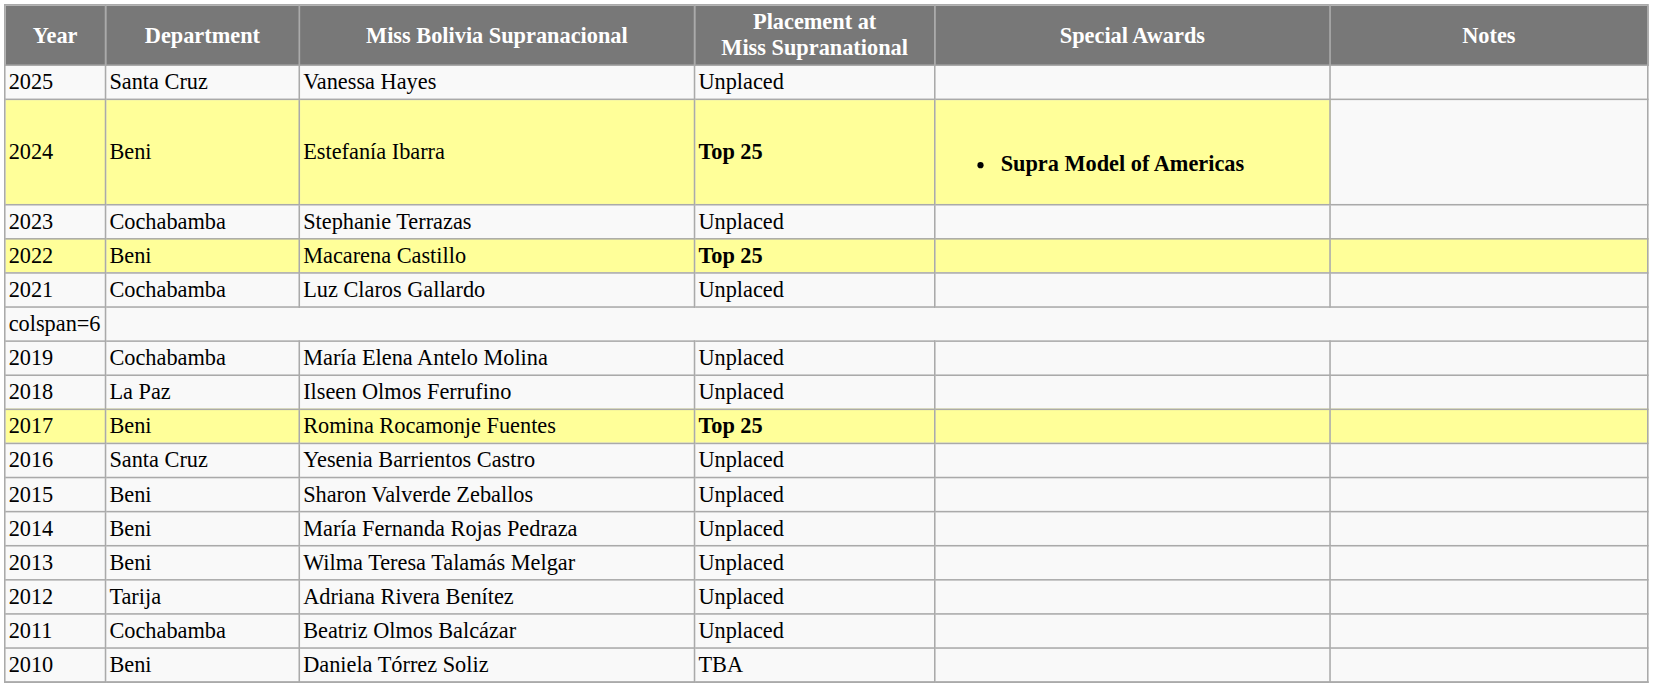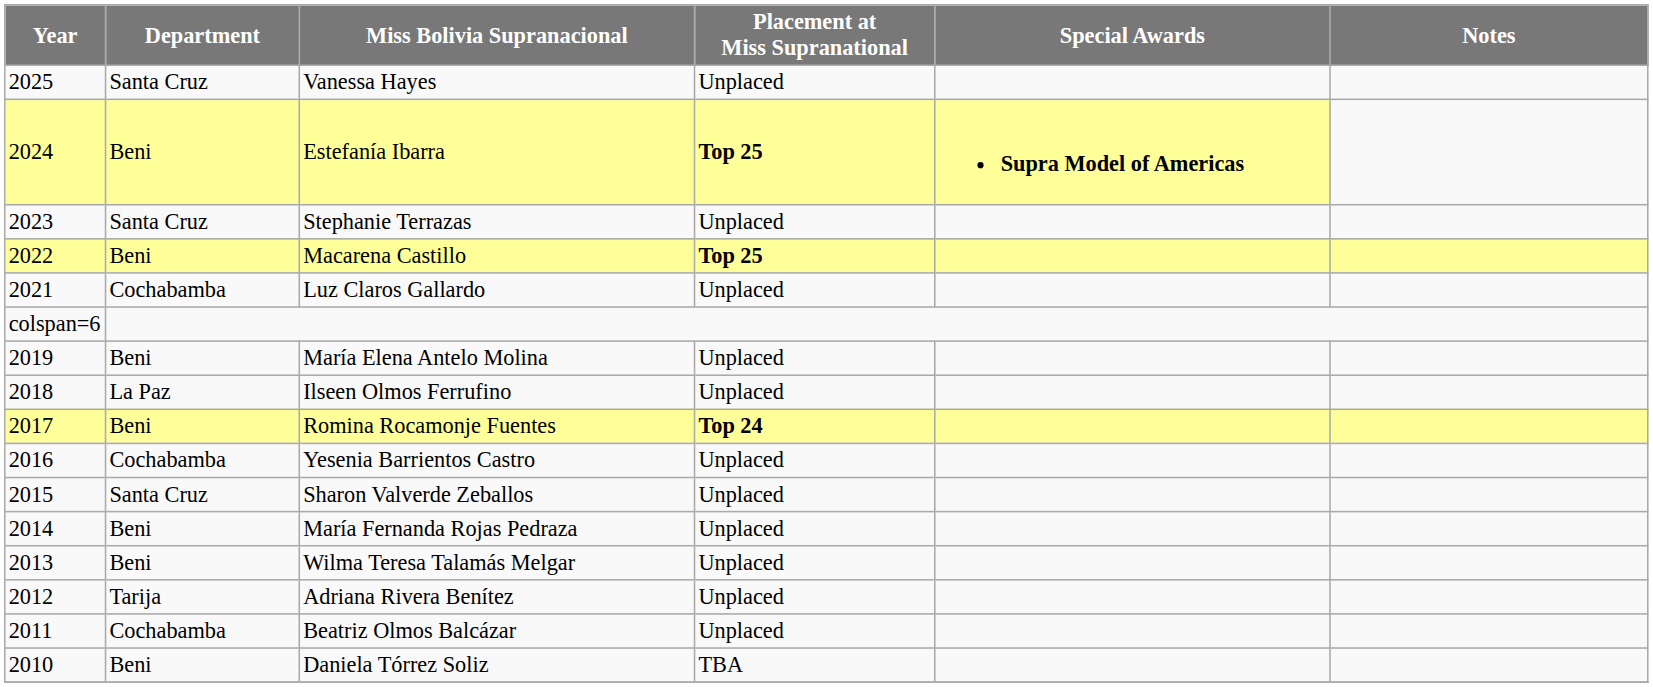(168, 221) Cochabamba -> (159, 221) Santa Cruz
(168, 357) Cochabamba -> (130, 357) Beni
(731, 425) Top 25 -> (731, 425) Top 24
(159, 459) Santa Cruz -> (168, 459) Cochabamba
(130, 493) Beni -> (159, 493) Santa Cruz
